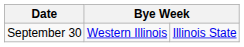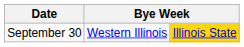(205, 33) no background -> (205, 33) gold background
